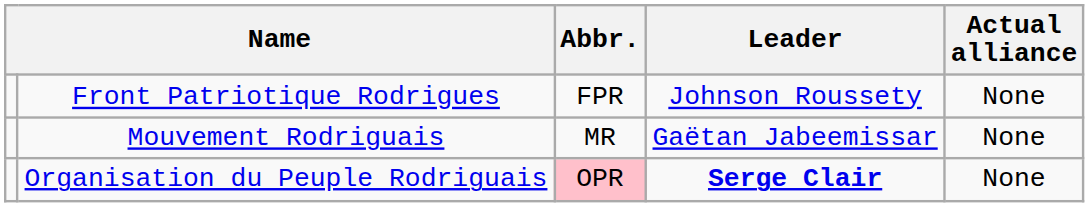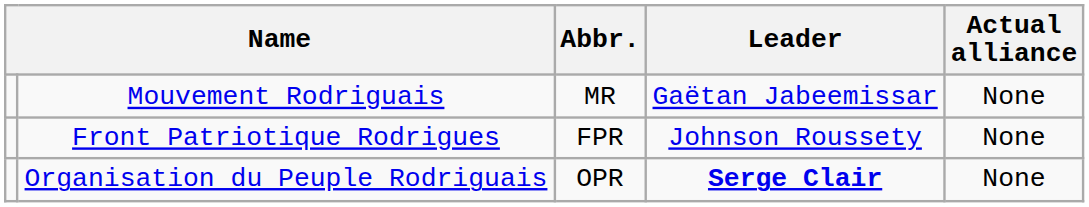rows swapped: (286, 96) <-> (286, 138)
(600, 180) pink background -> (600, 180) no background
